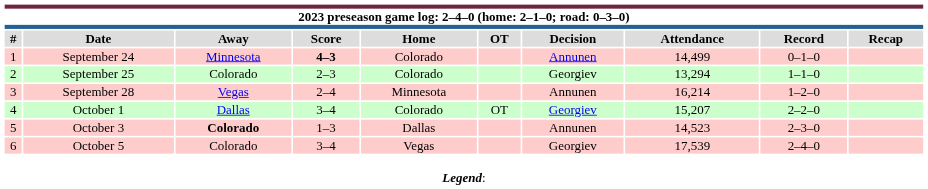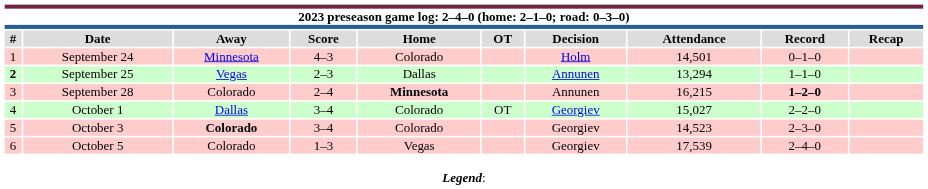(326, 56) bold -> (323, 56) normal
(573, 56) Annunen -> (576, 56) Holm
(692, 56) 14,499 -> (694, 56) 14,501
(13, 74) normal -> (13, 74) bold
(233, 74) Colorado -> (231, 74) Vegas
(419, 74) Colorado -> (419, 74) Dallas
(573, 74) Georgiev -> (576, 74) Annunen
(233, 92) Vegas -> (231, 92) Colorado
(419, 92) normal -> (419, 92) bold
(692, 92) 16,214 -> (694, 92) 16,215
(804, 92) normal -> (805, 92) bold
(692, 110) 15,207 -> (694, 110) 15,027
(326, 127) 1–3 -> (323, 127) 3–4
(419, 127) Dallas -> (419, 127) Colorado
(573, 127) Annunen -> (576, 127) Georgiev
(326, 145) 3–4 -> (323, 145) 1–3
